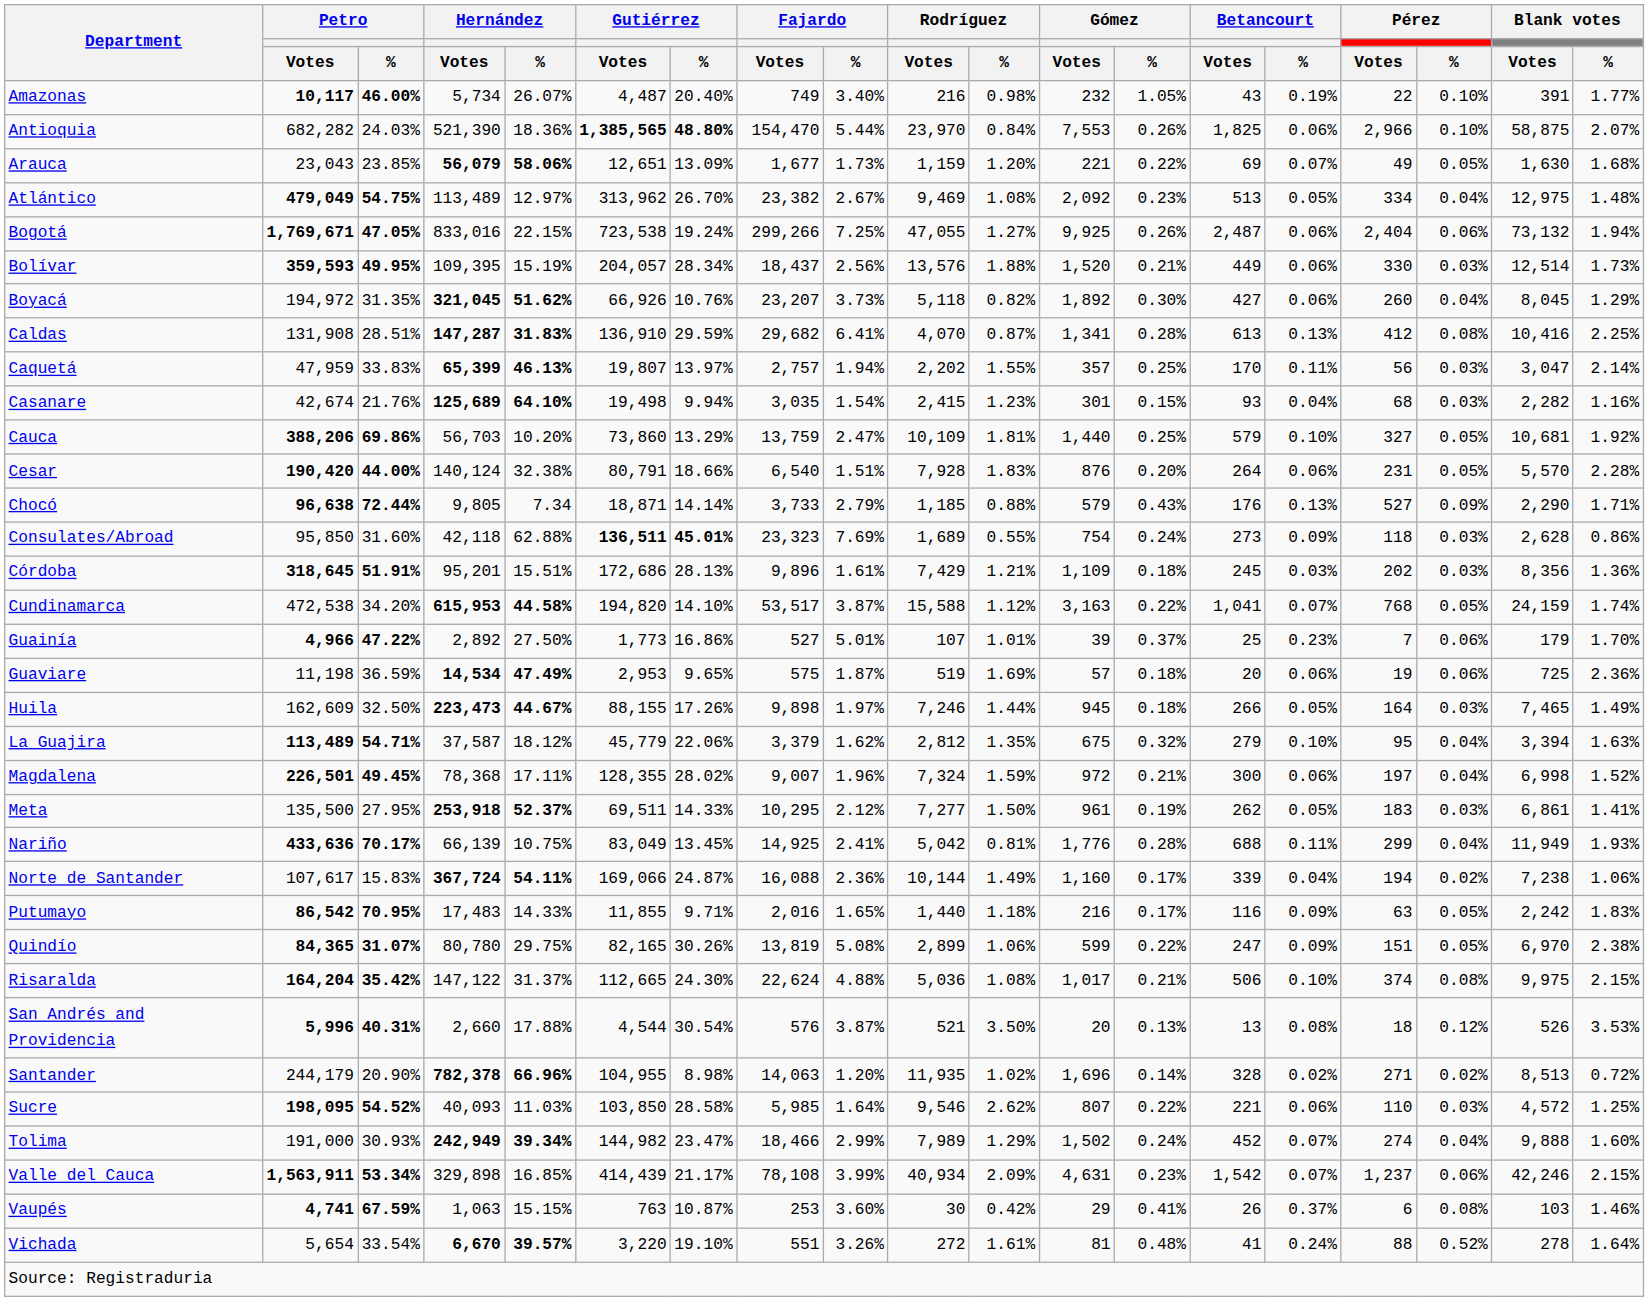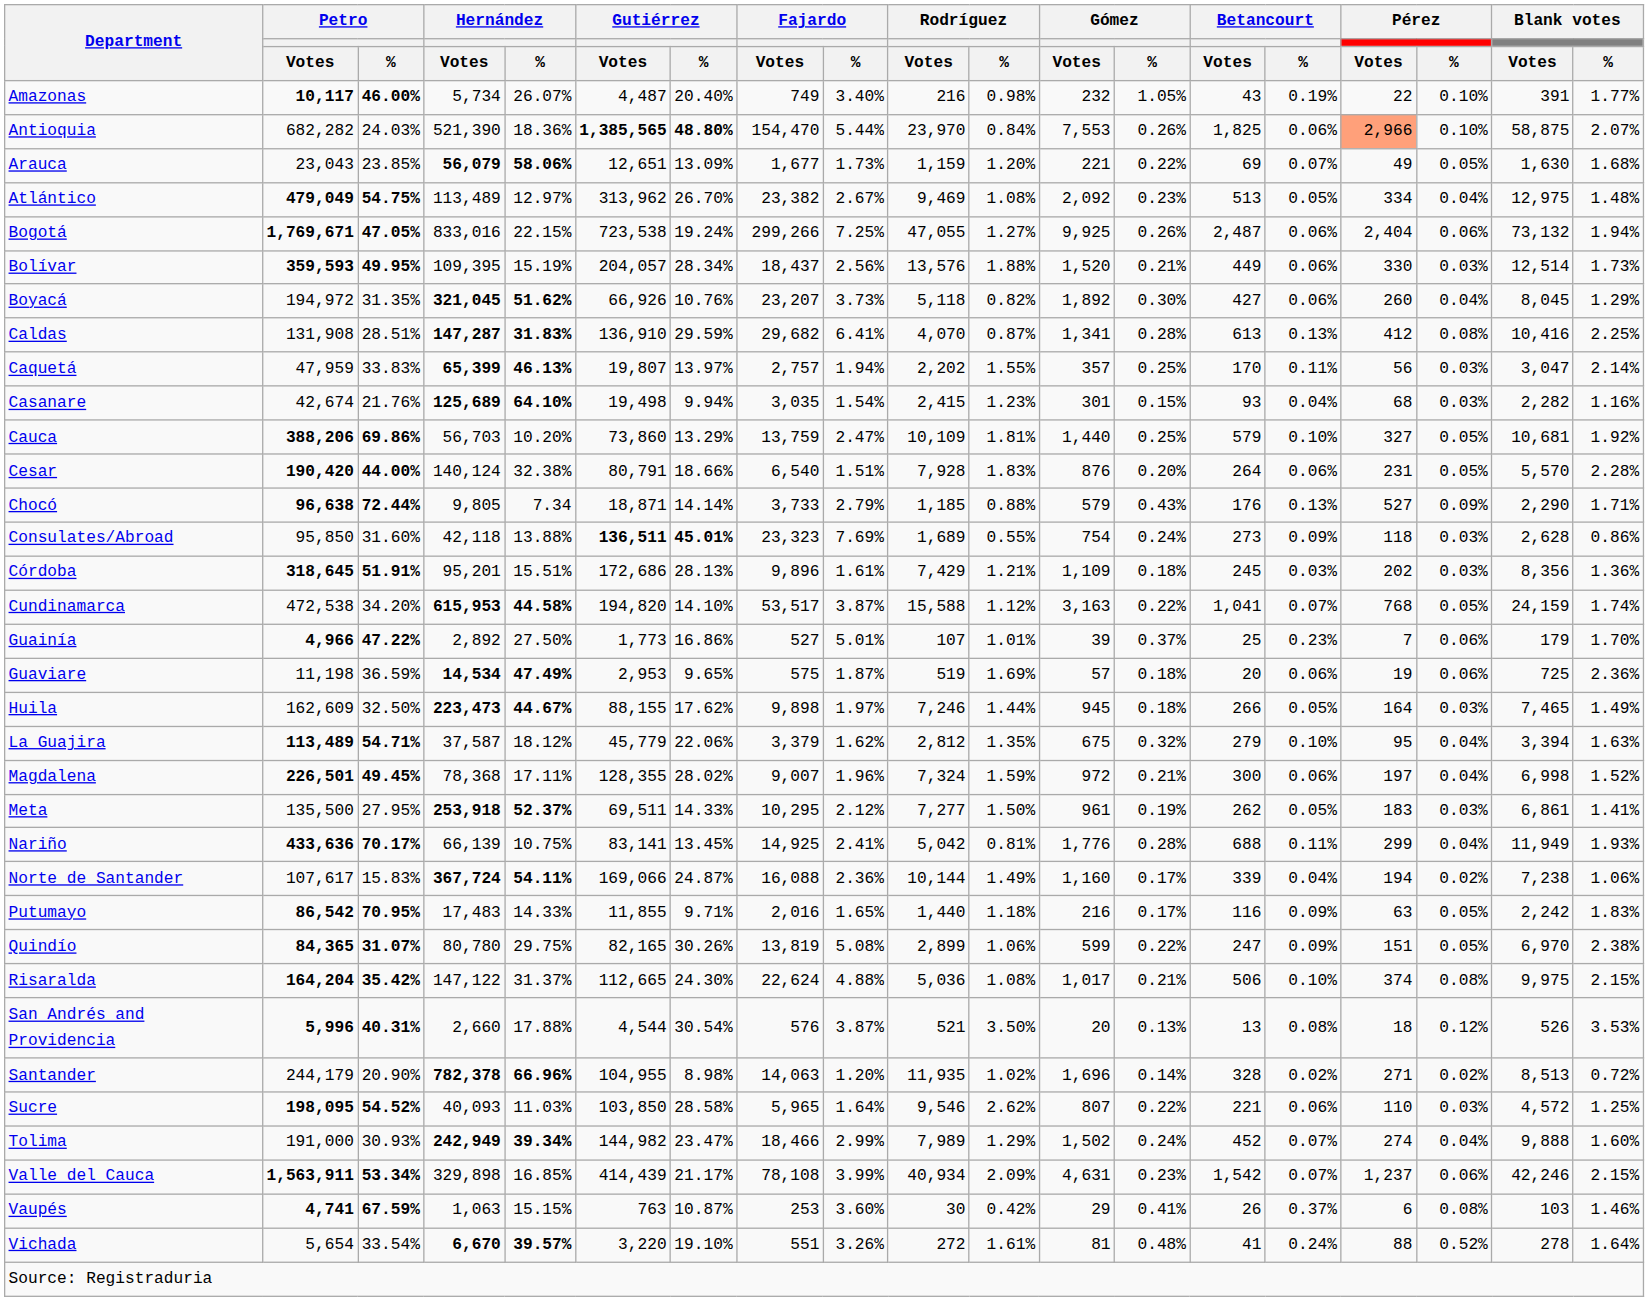(1388, 132) no background -> (1388, 132) lightsalmon background
(542, 539) 62.88% -> (542, 539) 13.88%
(703, 709) 17.26% -> (703, 709) 17.62%
(637, 845) 83,049 -> (637, 845) 83,141
(795, 1109) 5,985 -> (795, 1109) 5,965
